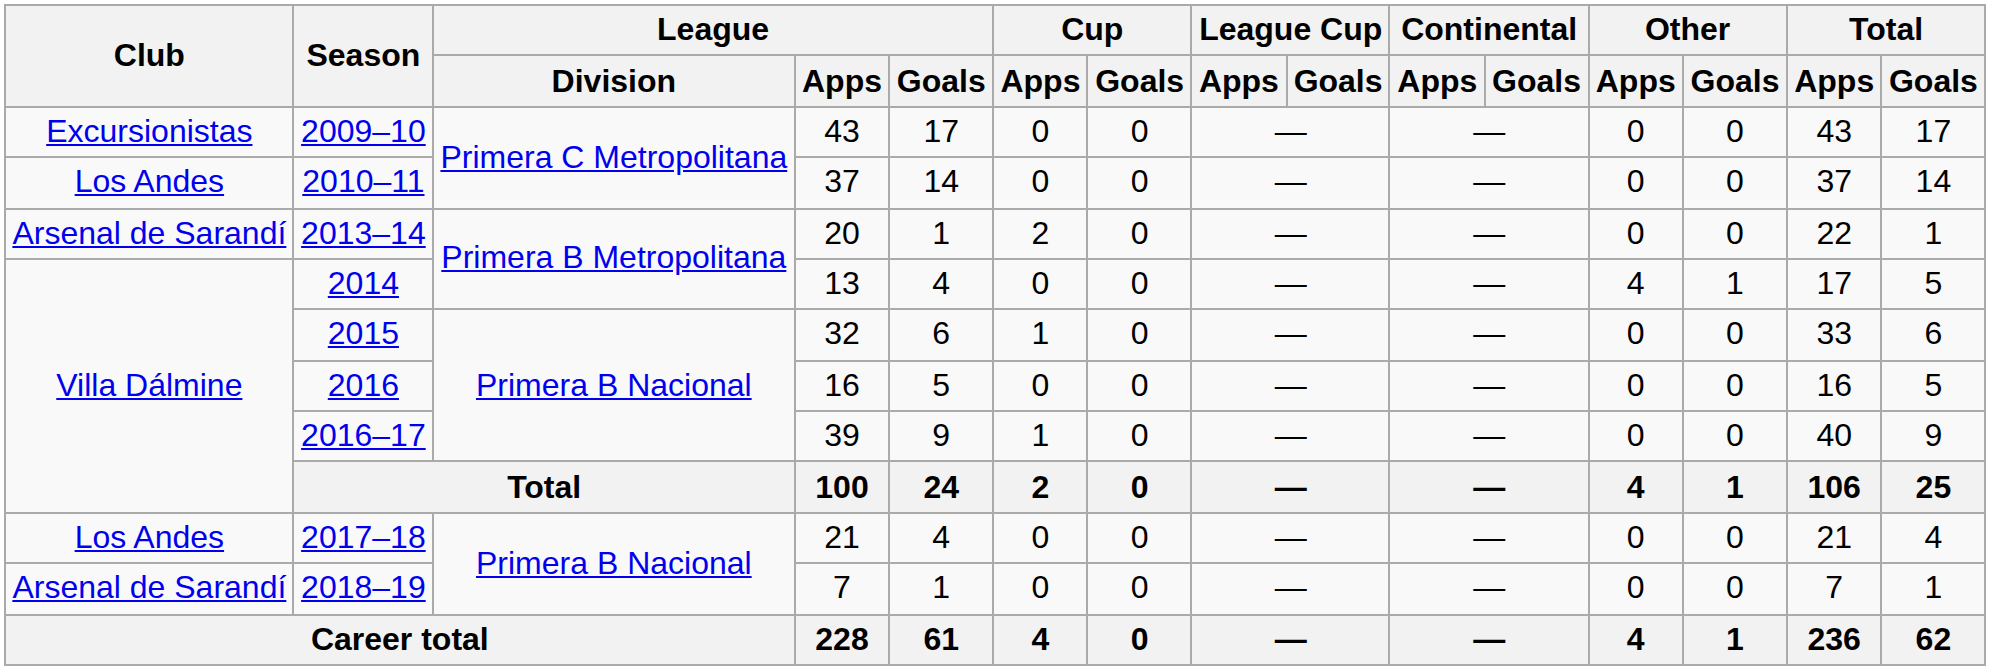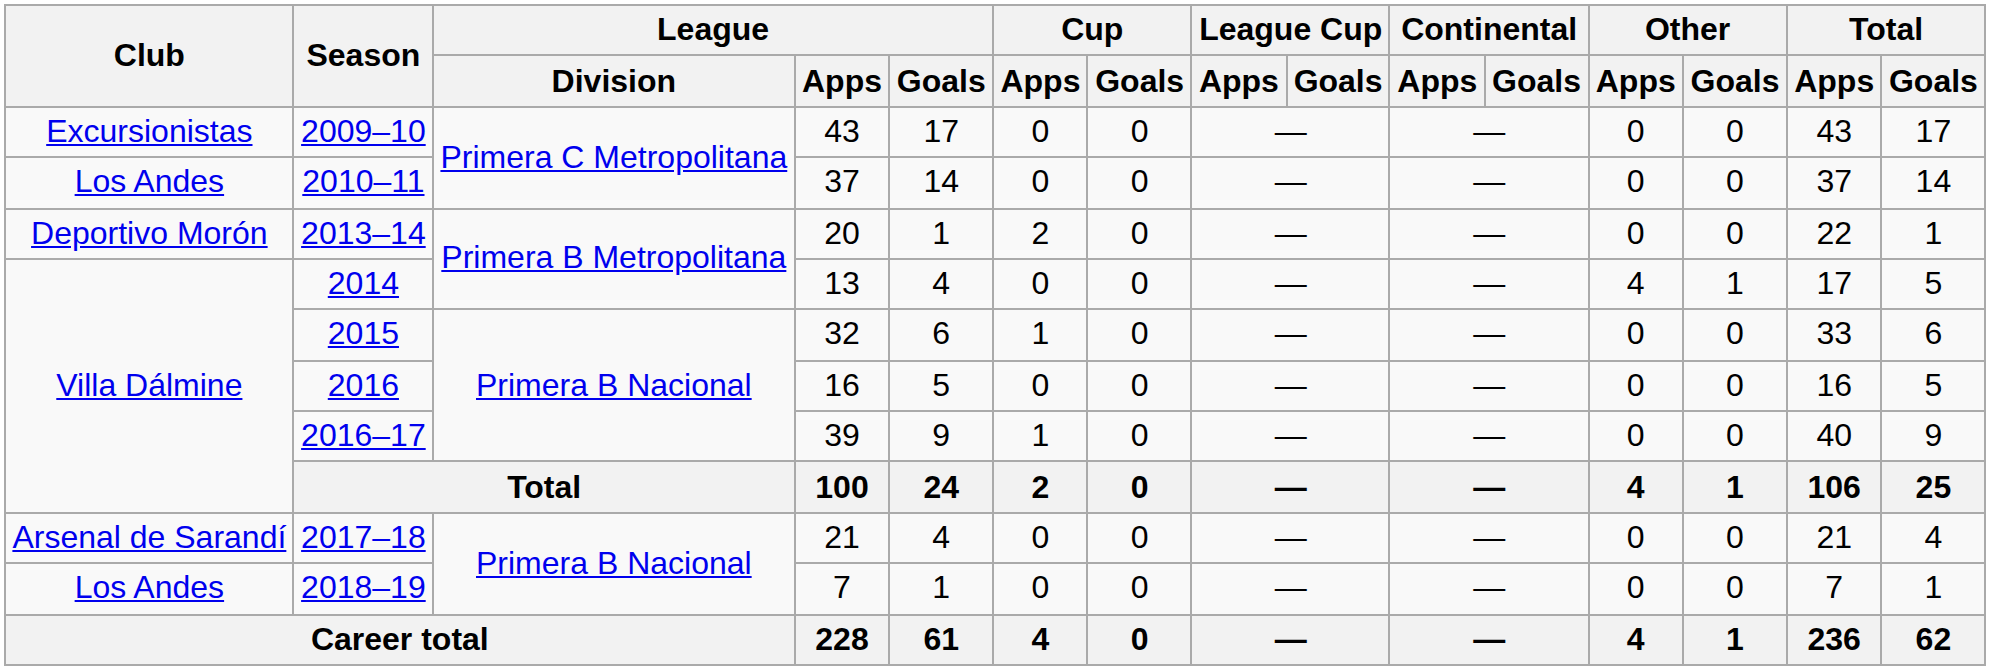(149, 232) Arsenal de Sarandí -> (149, 232) Deportivo Morón
(149, 537) Los Andes -> (149, 537) Arsenal de Sarandí
(149, 588) Arsenal de Sarandí -> (149, 588) Los Andes
